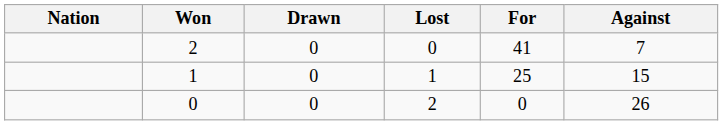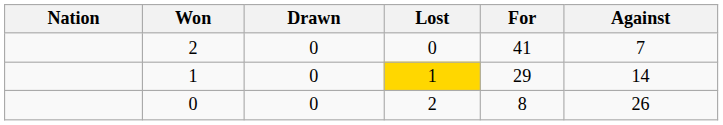(432, 76) no background -> (432, 76) gold background
(522, 76) 25 -> (522, 76) 29
(641, 76) 15 -> (641, 76) 14
(522, 104) 0 -> (522, 104) 8
